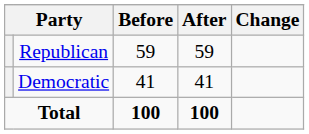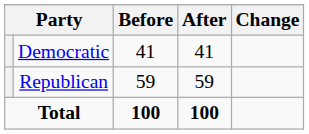rows swapped: (64, 50) <-> (64, 81)
